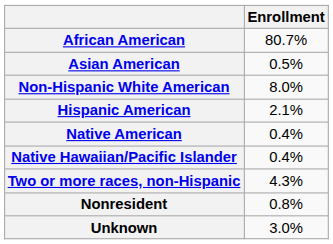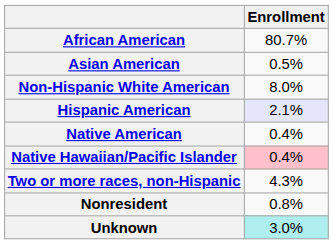(286, 111) no background -> (286, 111) lavender background
(286, 157) no background -> (286, 157) pink background
(286, 227) no background -> (286, 227) paleturquoise background
